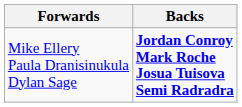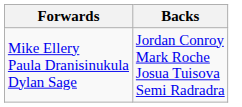(185, 65) bold -> (180, 65) normal
